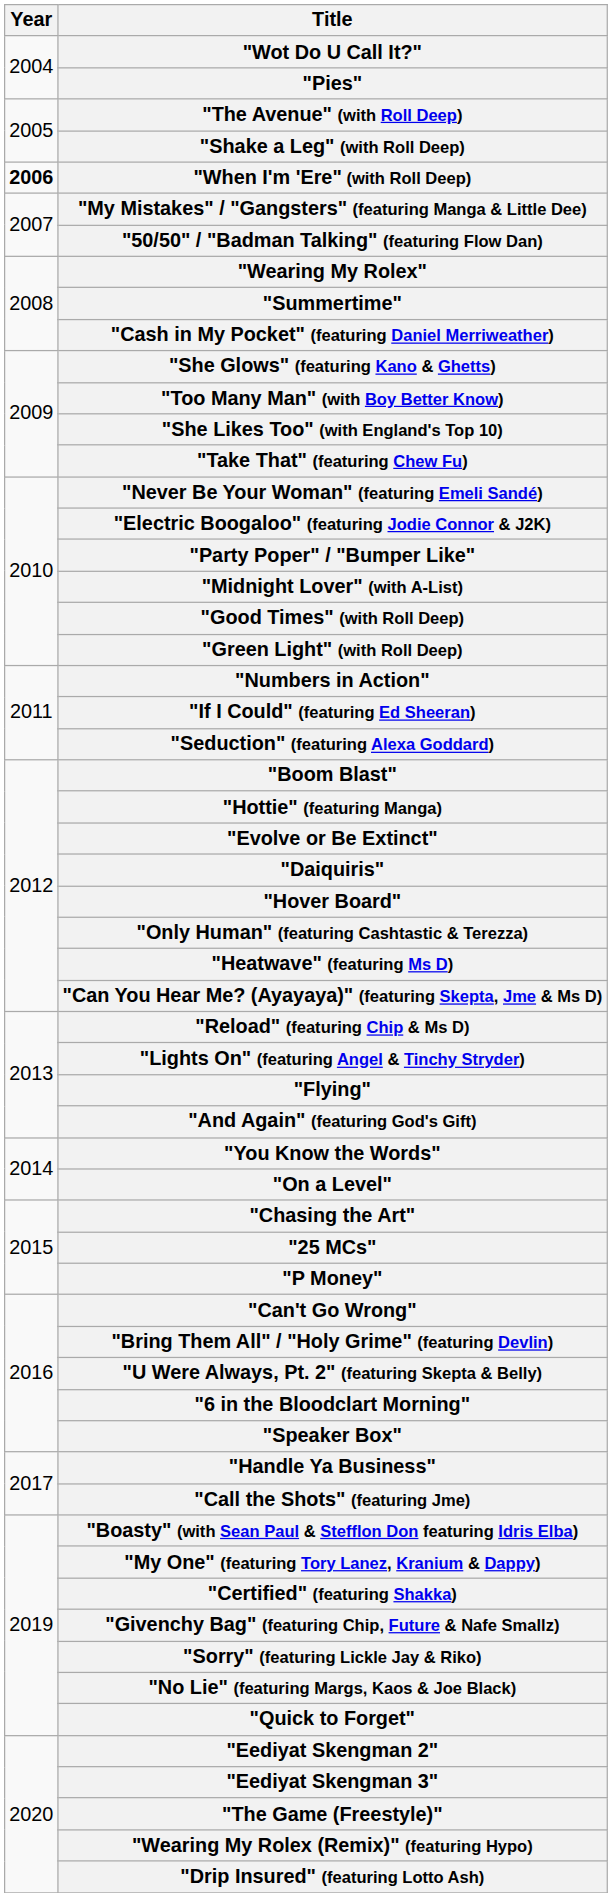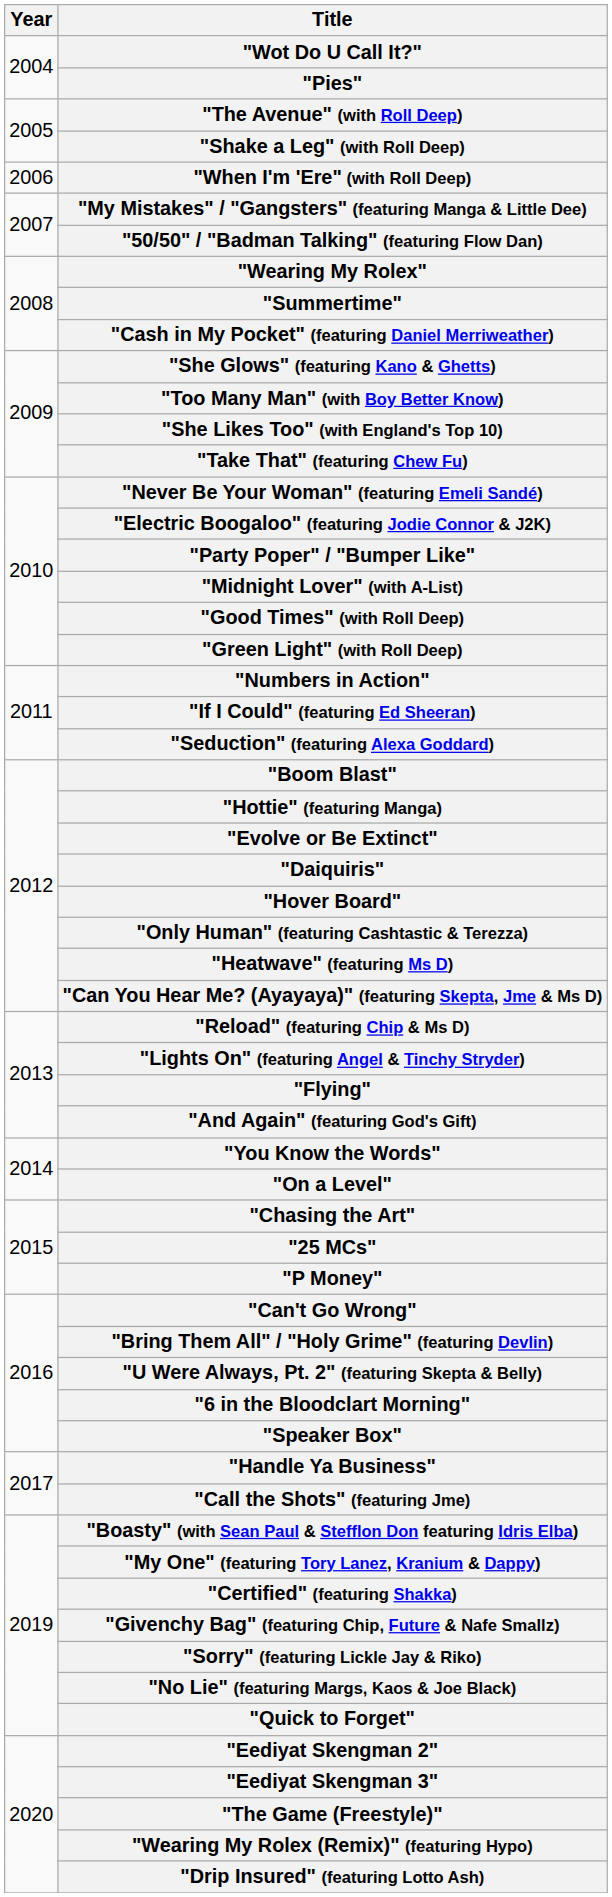(31, 177) bold -> (31, 177) normal
